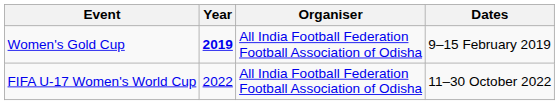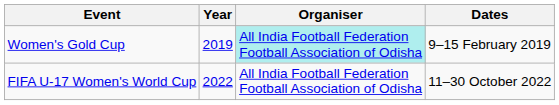(218, 44) bold -> (218, 44) normal
(331, 44) no background -> (331, 44) paleturquoise background
